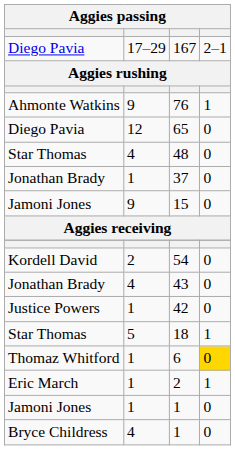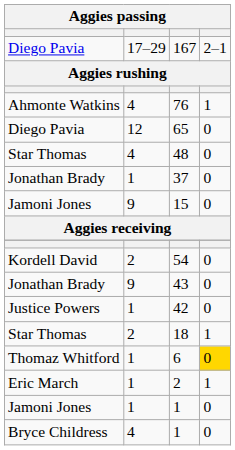(131, 104) 9 -> (131, 104) 4
(131, 284) 4 -> (131, 284) 9
(131, 333) 5 -> (131, 333) 2
